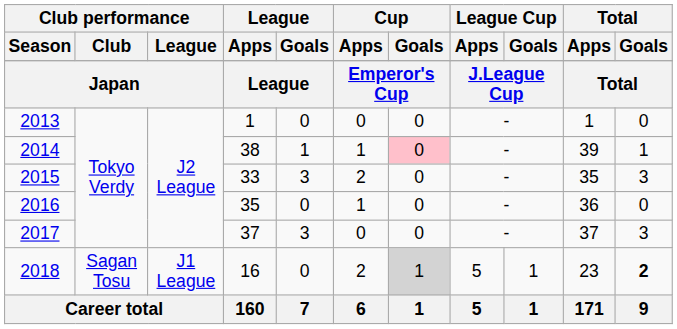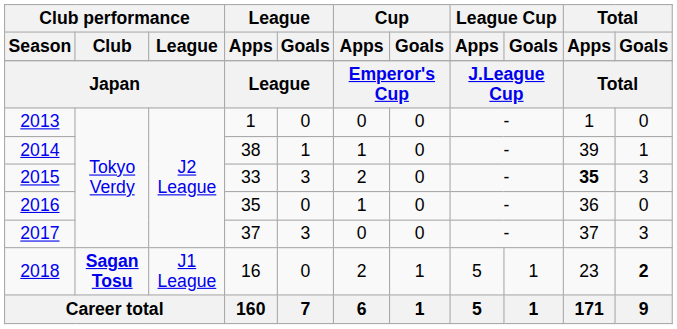(419, 149) pink background -> (420, 149) no background
(589, 177) normal -> (589, 177) bold
(112, 271) normal -> (112, 271) bold
(419, 271) lightgrey background -> (420, 271) no background
